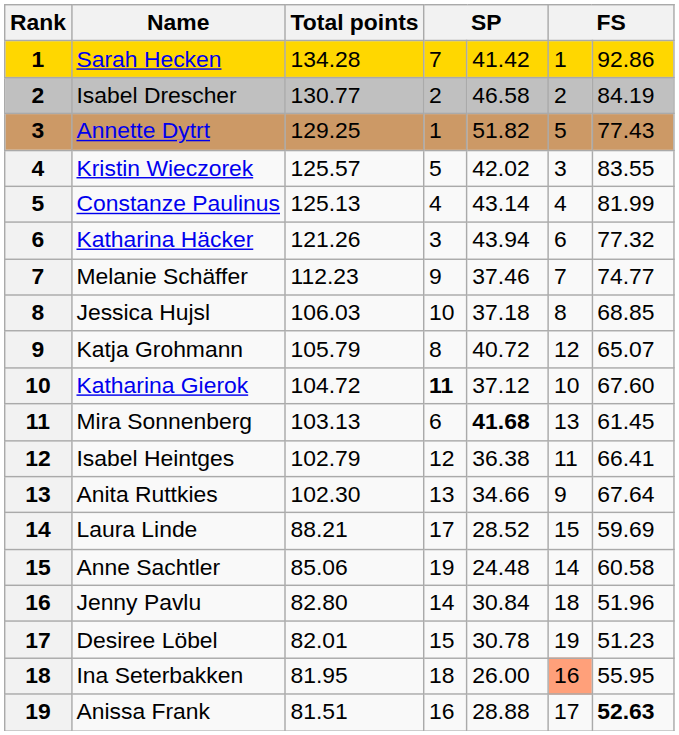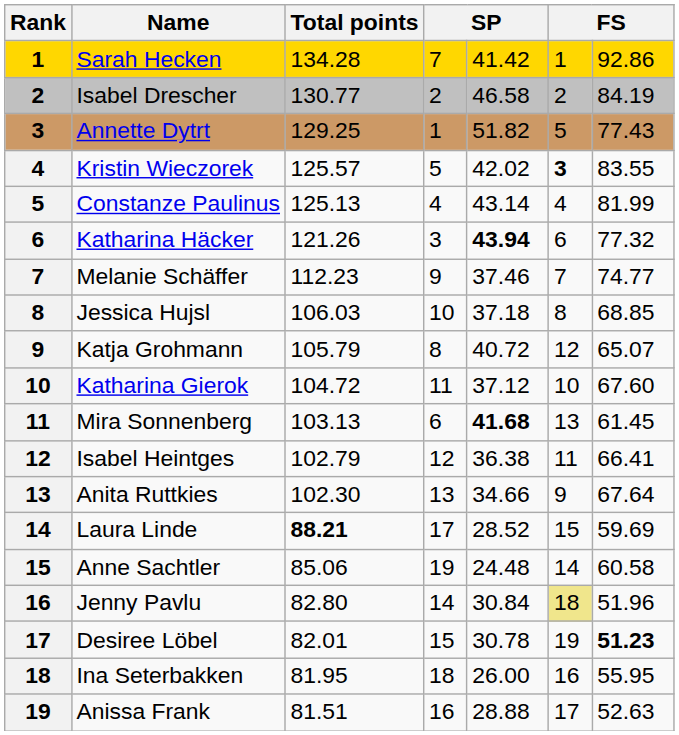(560, 167) normal -> (560, 167) bold
(501, 240) normal -> (501, 240) bold
(441, 385) bold -> (441, 385) normal
(319, 530) normal -> (319, 530) bold
(567, 603) no background -> (567, 603) khaki background
(626, 639) normal -> (626, 639) bold
(567, 675) lightsalmon background -> (567, 675) no background
(626, 712) bold -> (626, 712) normal
